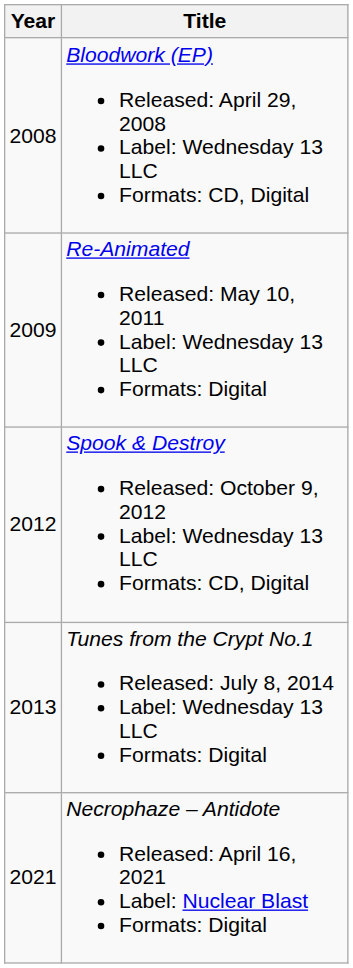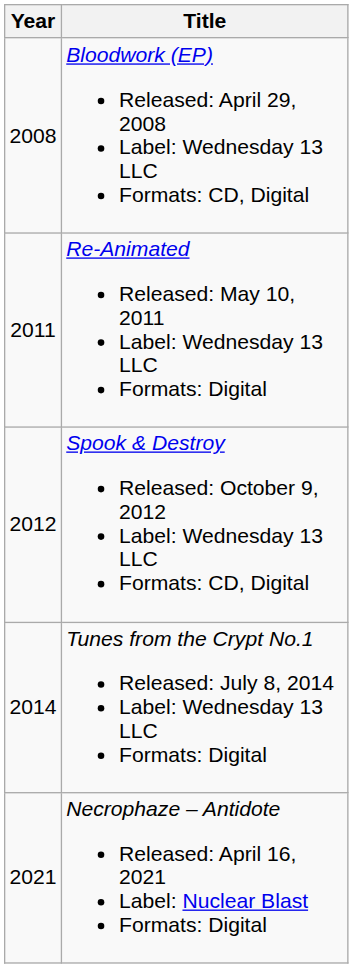(33, 329) 2009 -> (33, 329) 2011
(33, 706) 2013 -> (33, 706) 2014
